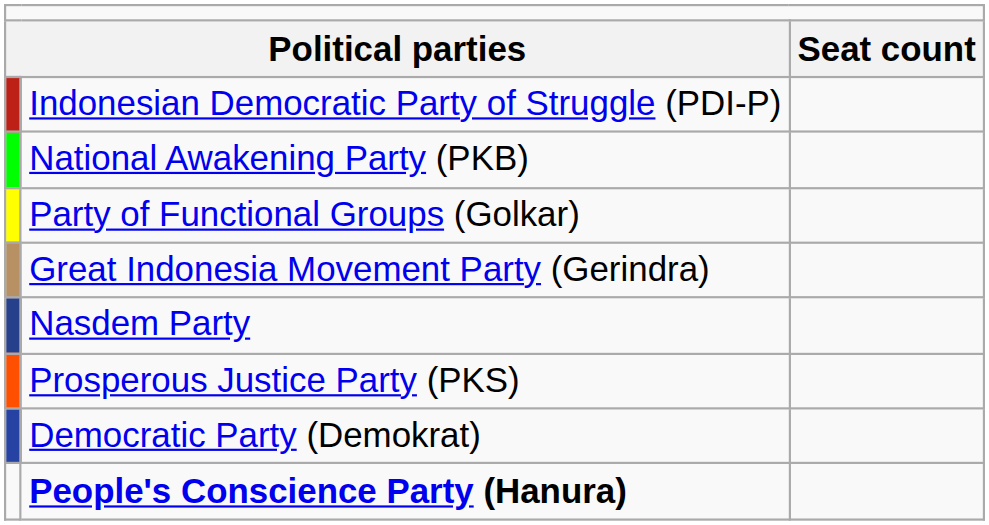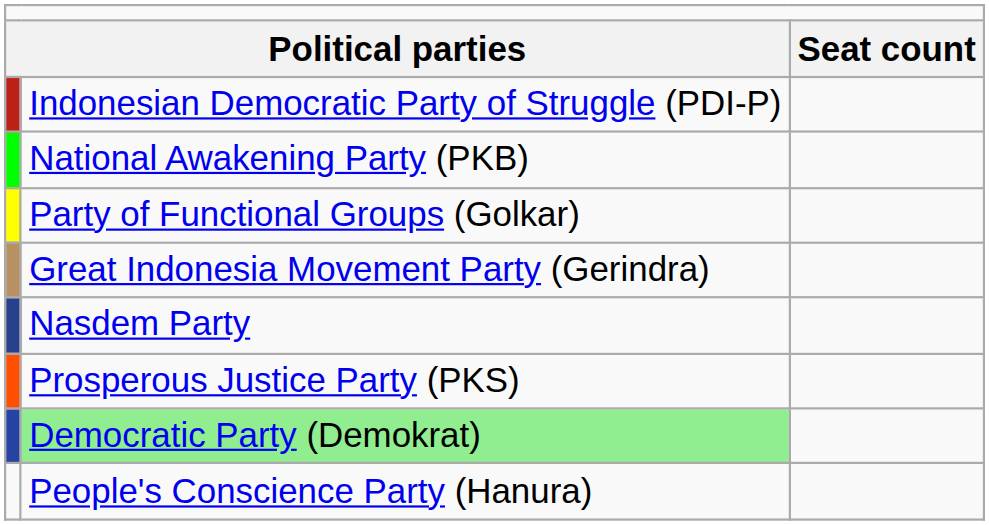(255, 435) no background -> (255, 435) lightgreen background
(328, 490) bold -> (311, 490) normal
